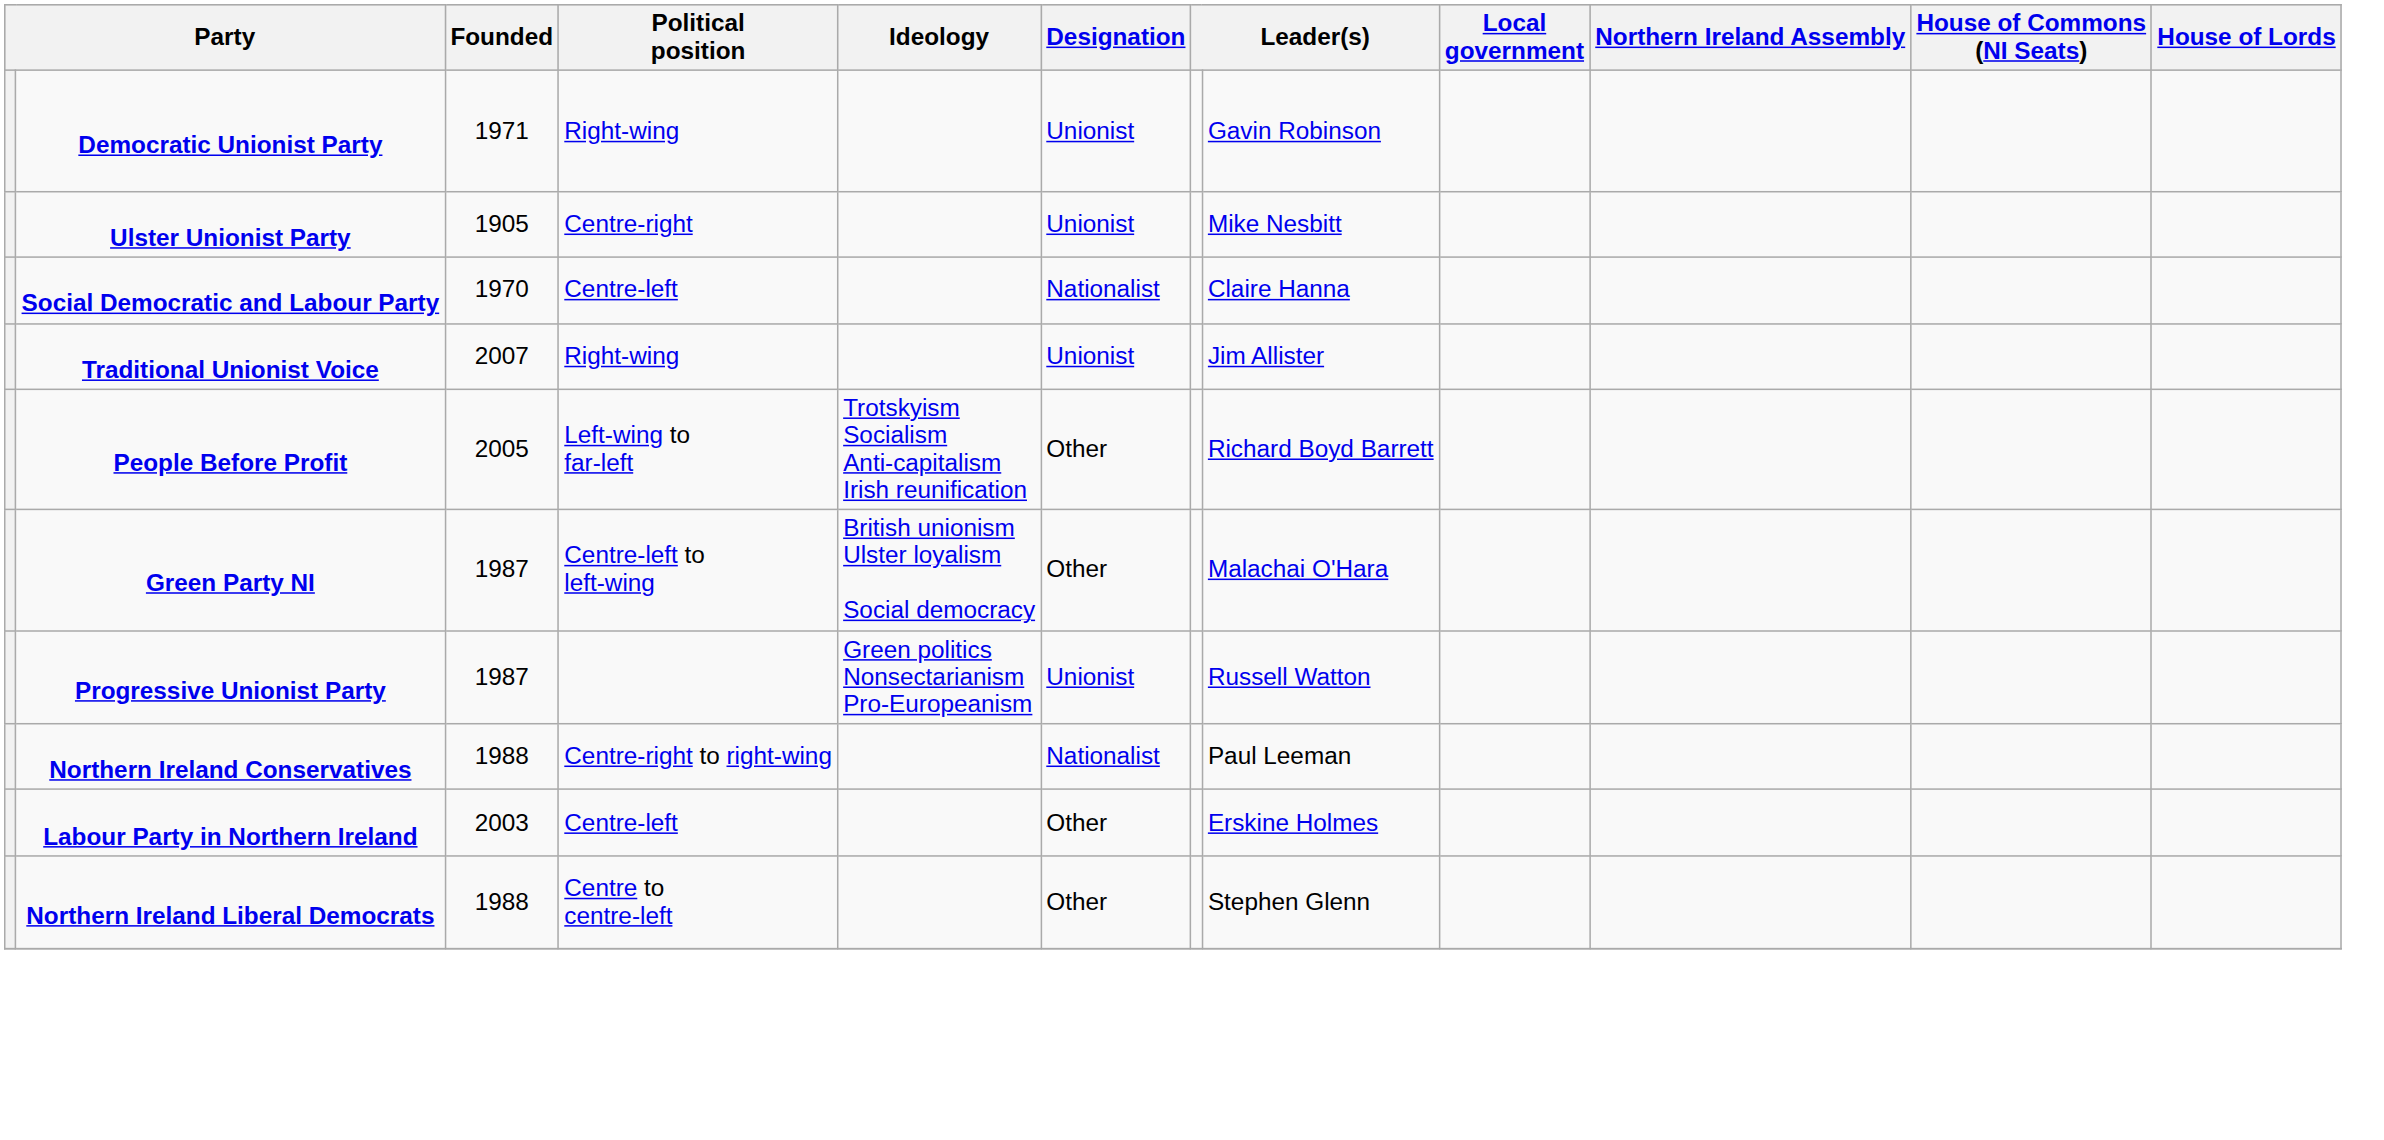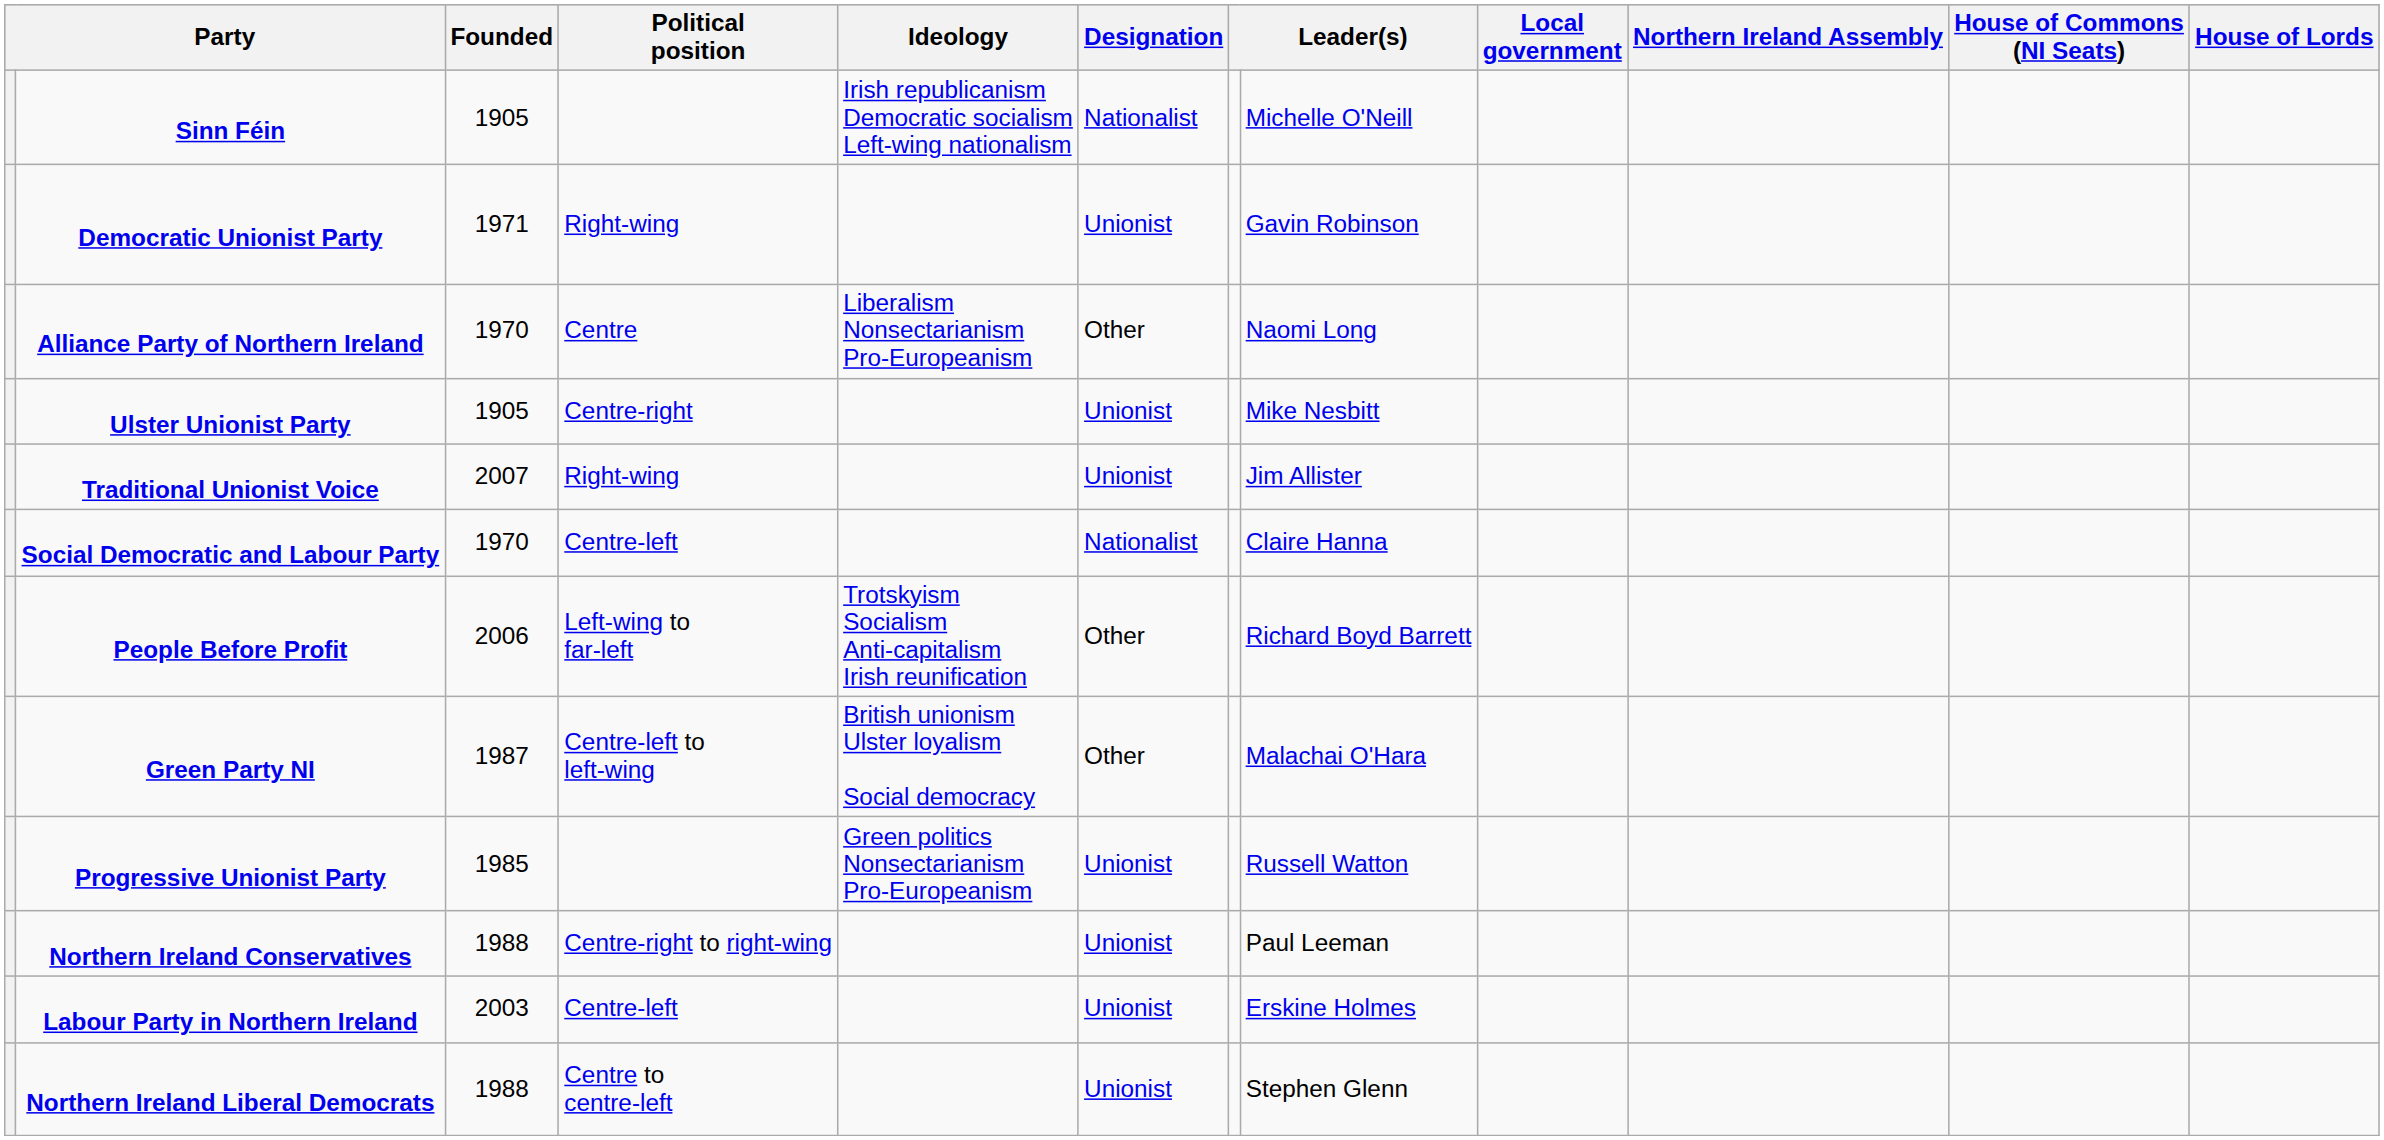+ row: (230, 130)
+ row: (230, 344)
rows swapped: (230, 303) <-> (230, 369)
(502, 449) 2005 -> (502, 635) 2006
(502, 676) 1987 -> (502, 863) 1985
(1103, 756) Nationalist -> (1128, 943) Unionist
(1077, 822) Other -> (1128, 1008) Unionist
(1077, 901) Other -> (1128, 1088) Unionist
